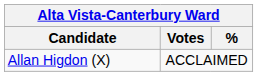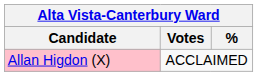(59, 60) no background -> (59, 60) pink background
